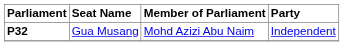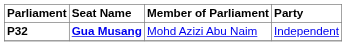(105, 31) normal -> (107, 31) bold
